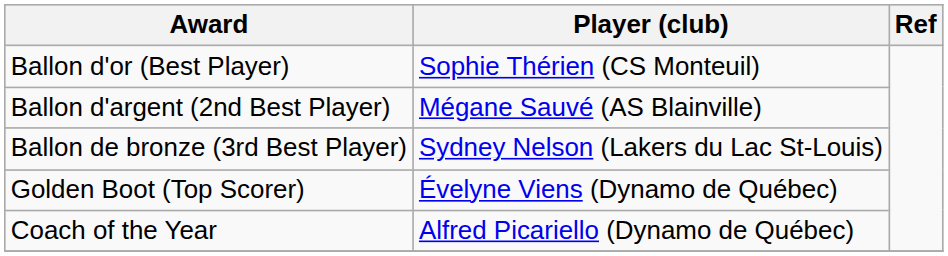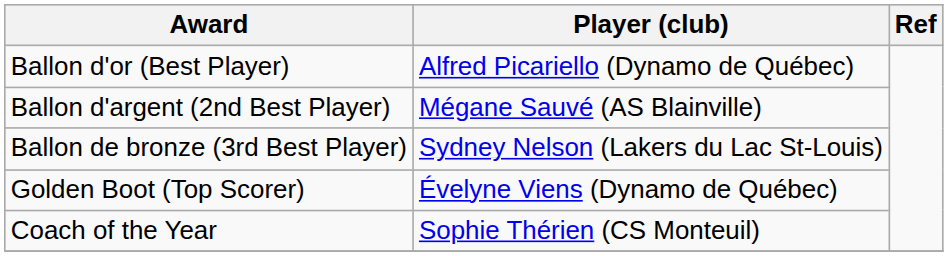(589, 66) Sophie Thérien (CS Monteuil) -> (636, 66) Alfred Picariello (Dynamo de Québec)
(636, 230) Alfred Picariello (Dynamo de Québec) -> (589, 230) Sophie Thérien (CS Monteuil)
